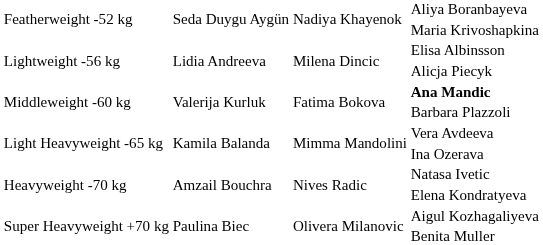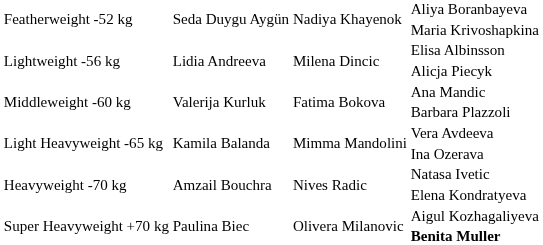(451, 92) bold -> (448, 92) normal
(453, 236) normal -> (456, 236) bold
